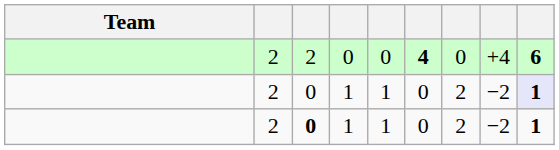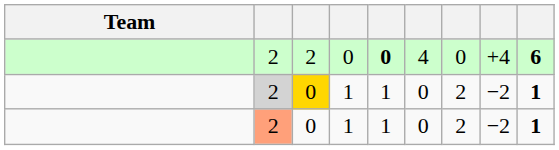(386, 56) normal -> (386, 56) bold
(423, 56) bold -> (423, 56) normal
(273, 91) no background -> (273, 91) lightgrey background
(311, 91) no background -> (311, 91) gold background
(536, 91) lavender background -> (536, 91) no background
(273, 126) no background -> (273, 126) lightsalmon background
(311, 126) bold -> (311, 126) normal
